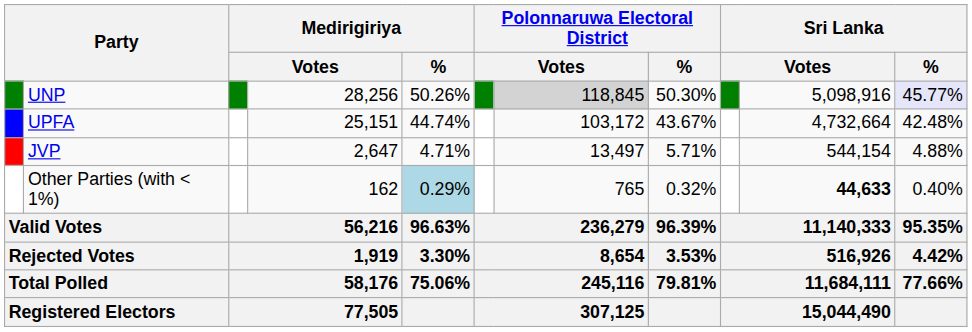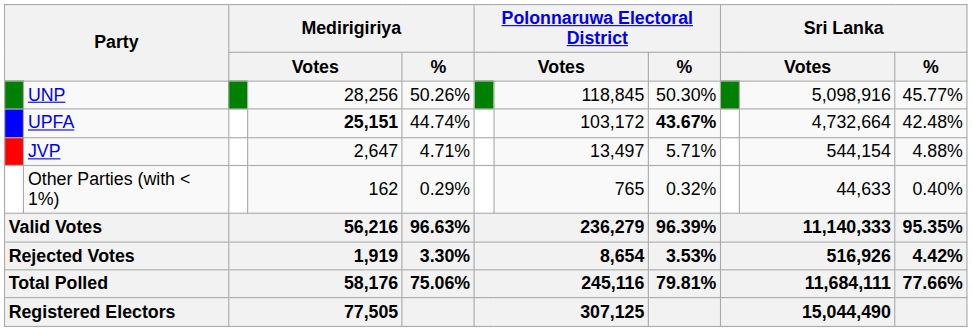(613, 94) lightgrey background -> (613, 94) no background
(933, 94) lavender background -> (933, 94) no background
(371, 123) normal -> (371, 123) bold
(686, 123) normal -> (686, 123) bold
(445, 189) lightblue background -> (445, 189) no background
(864, 189) bold -> (864, 189) normal
